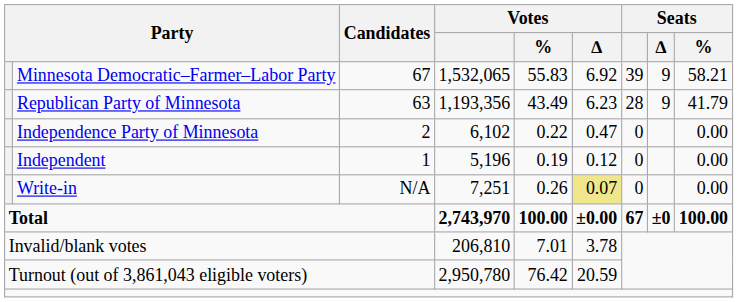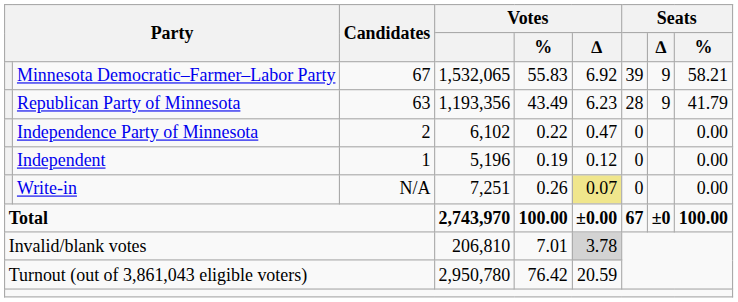(602, 246) no background -> (602, 246) lightgrey background
